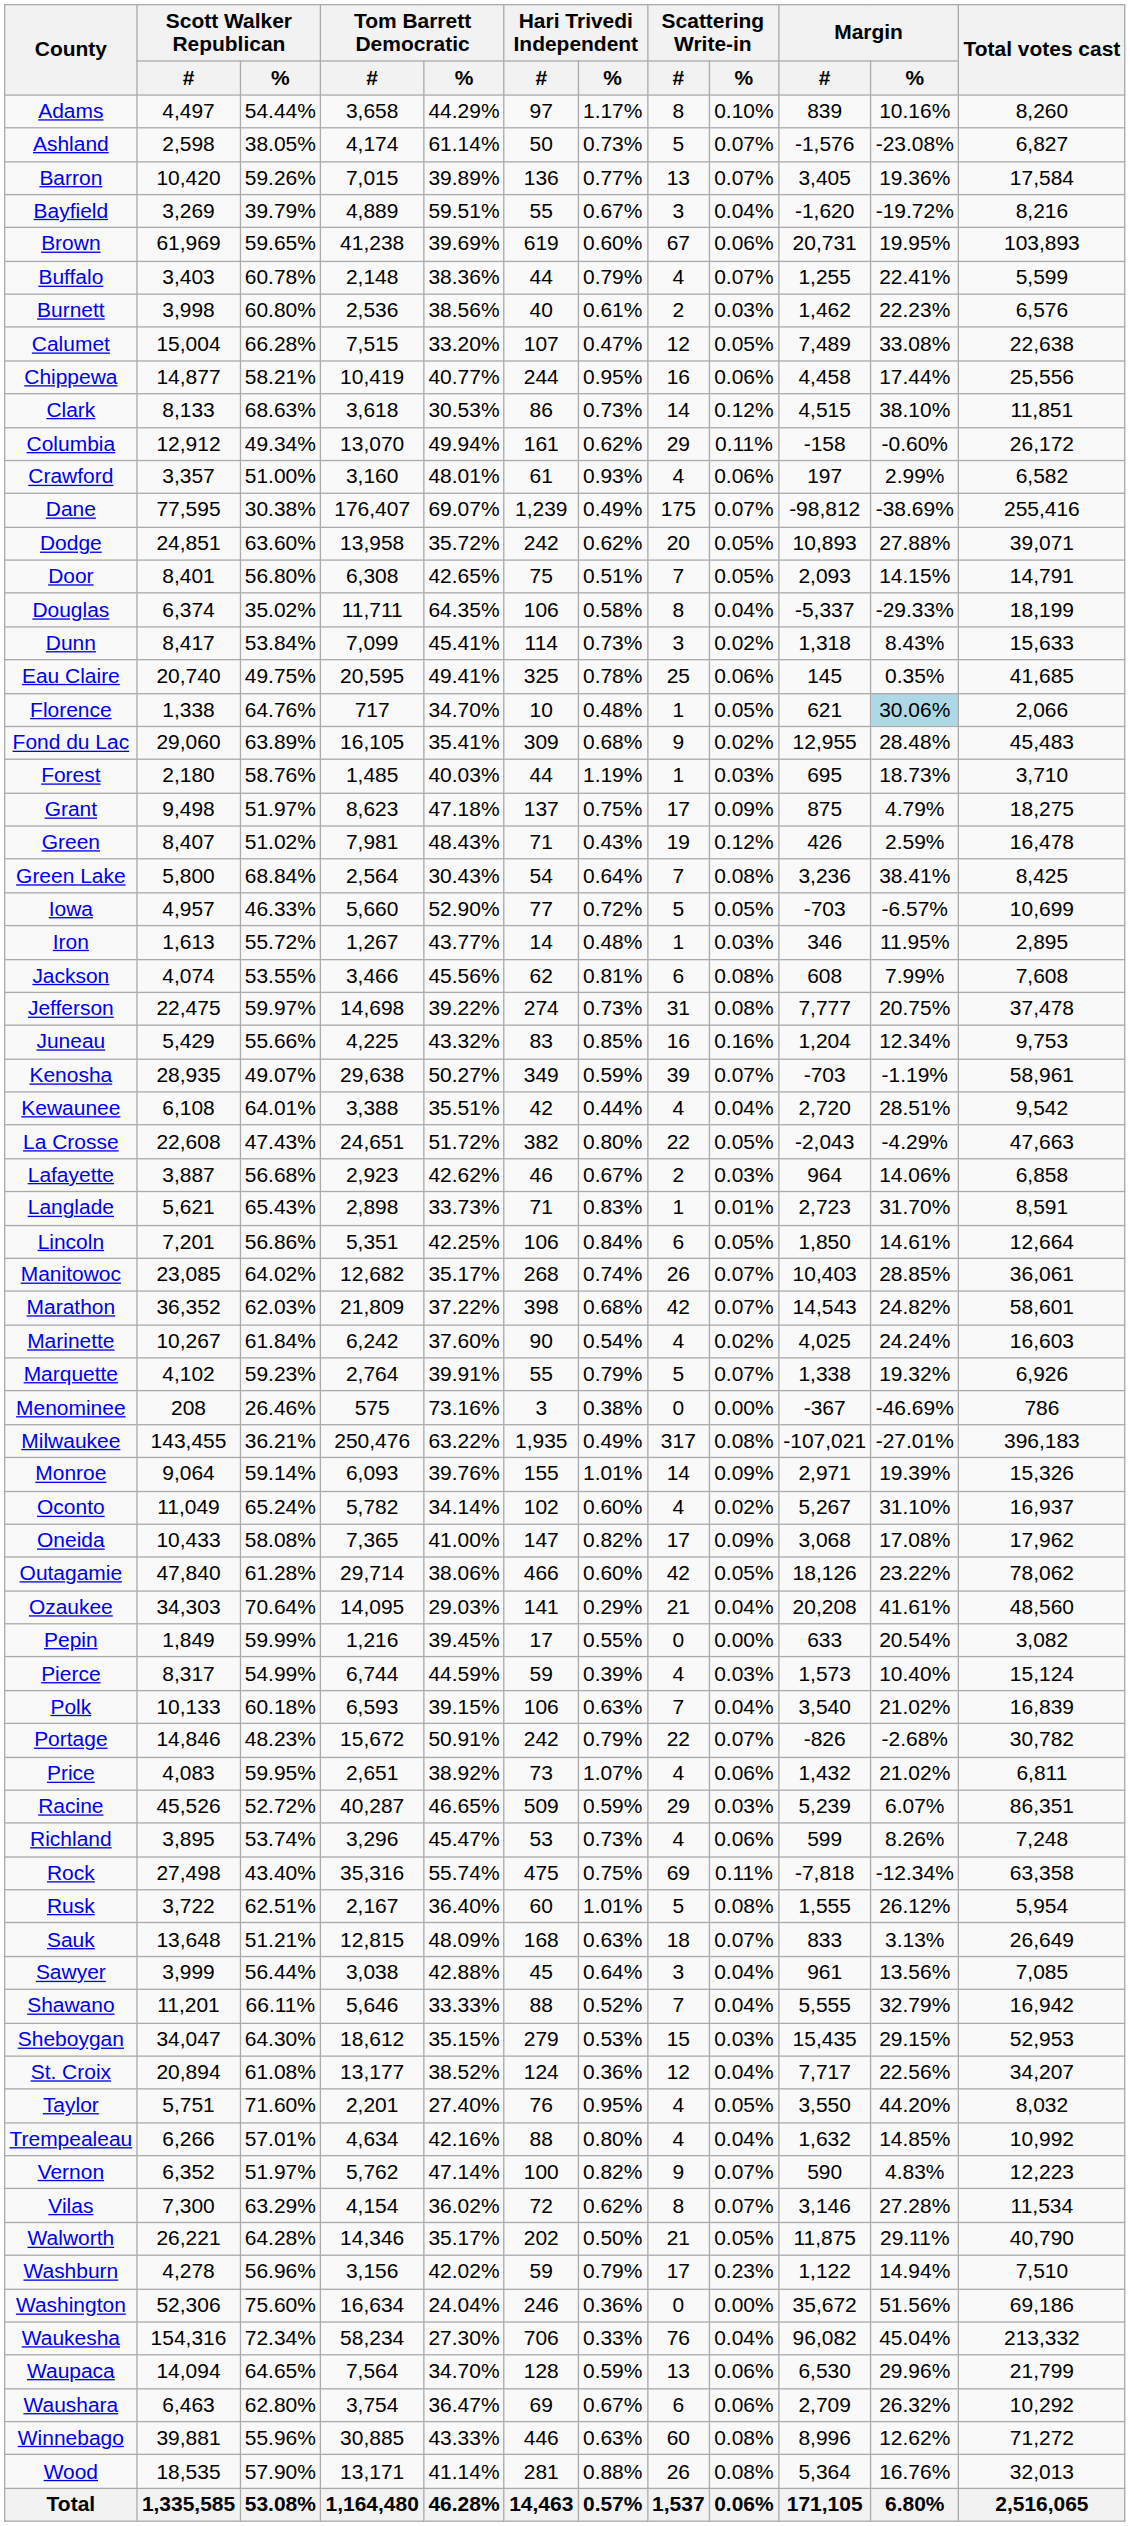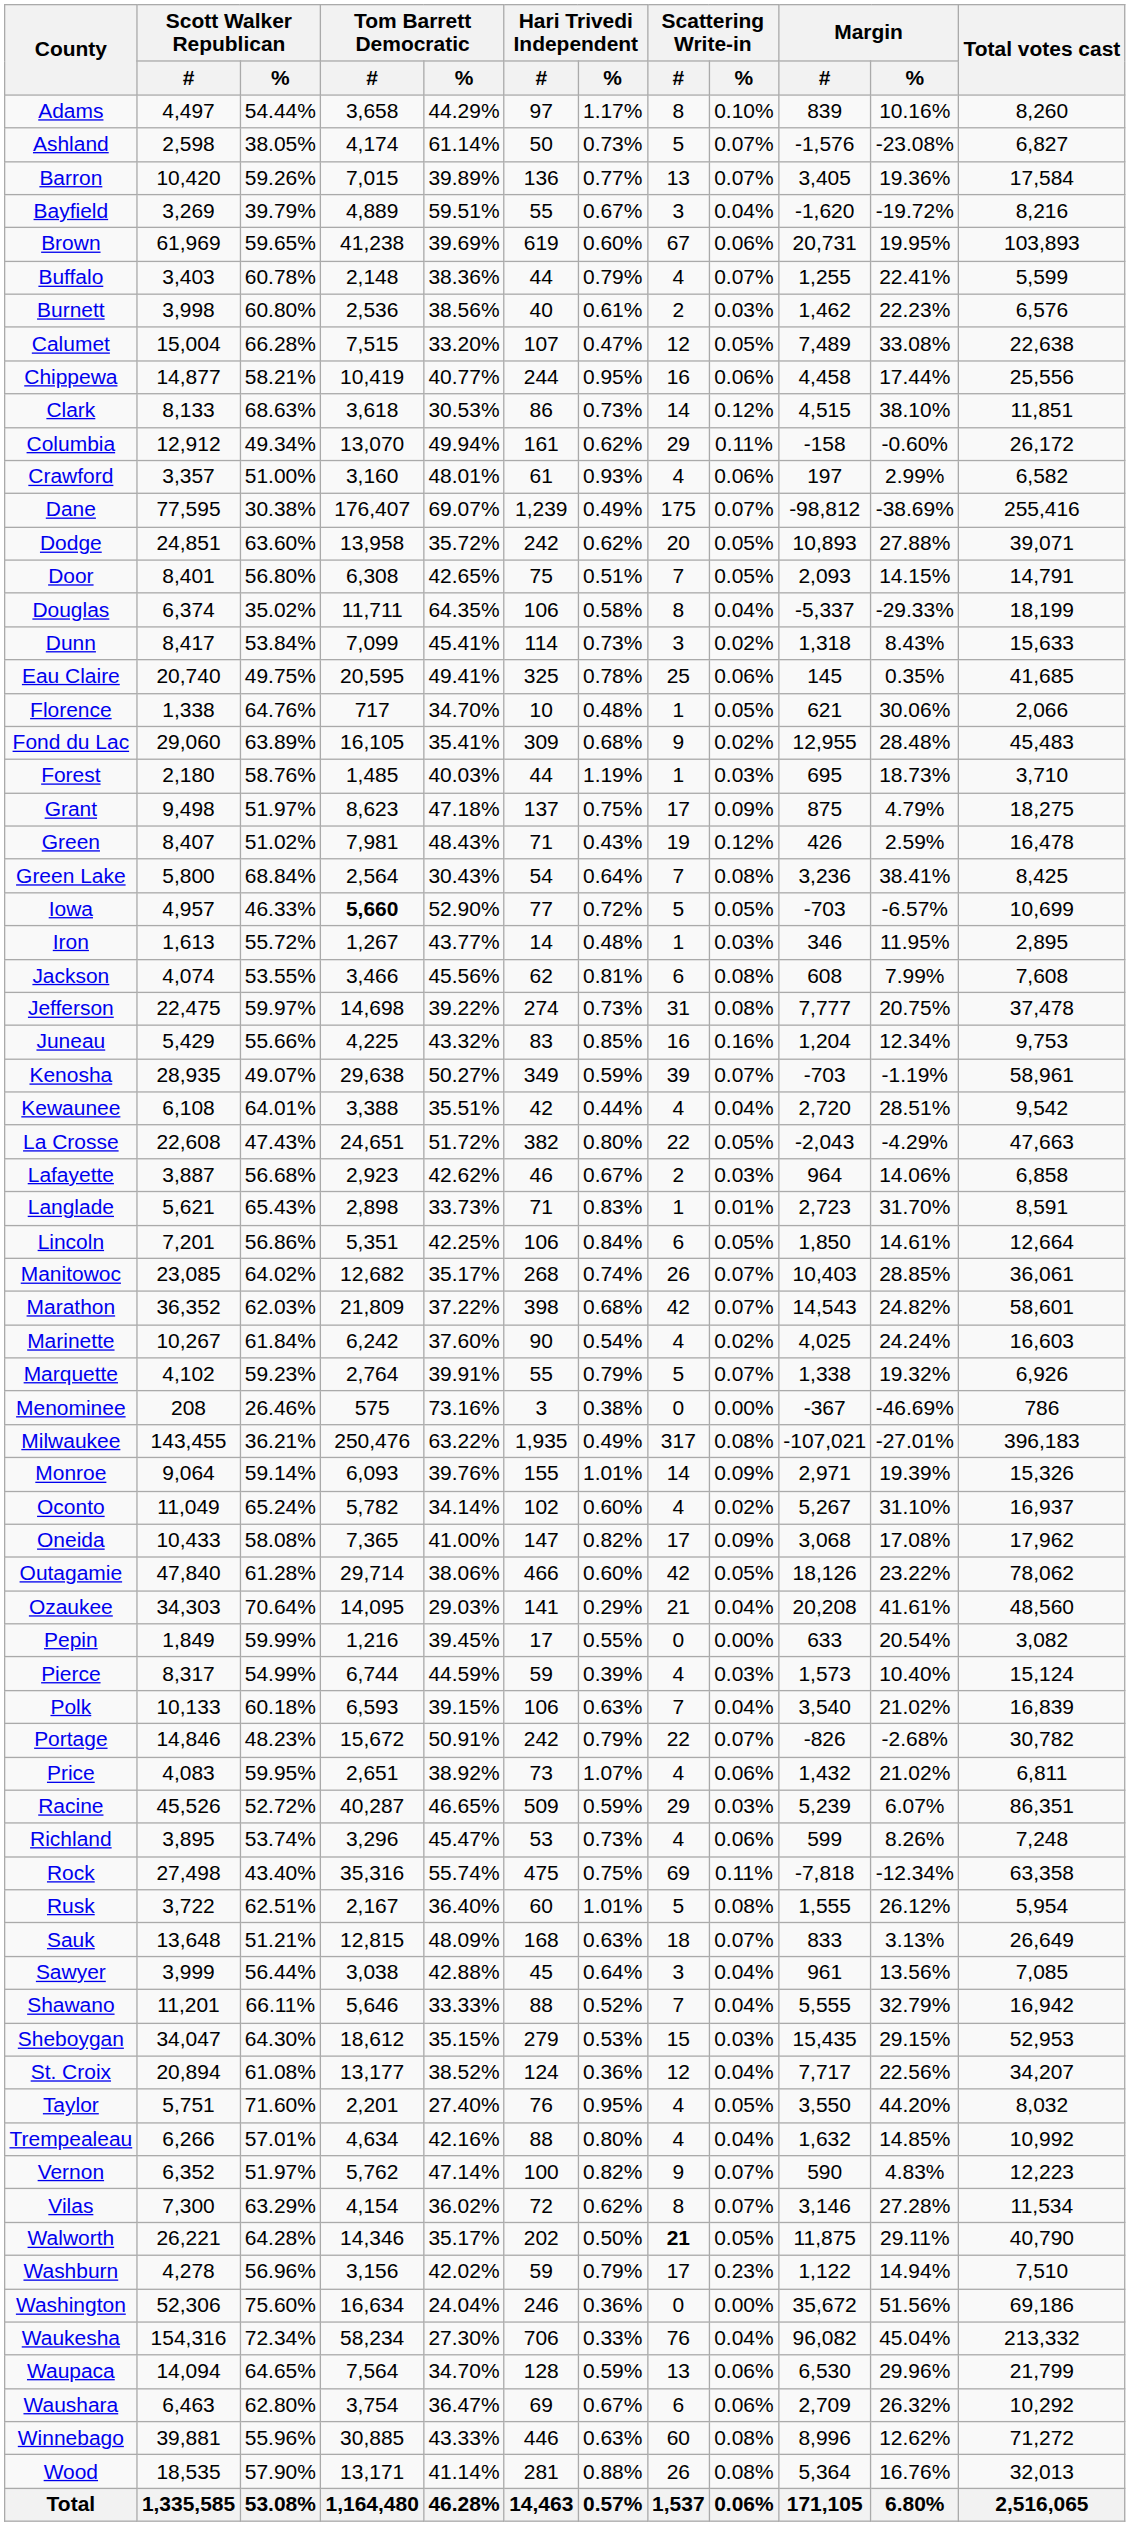(915, 709) lightblue background -> (915, 709) no background
(372, 908) normal -> (372, 908) bold
(678, 2238) normal -> (678, 2238) bold
